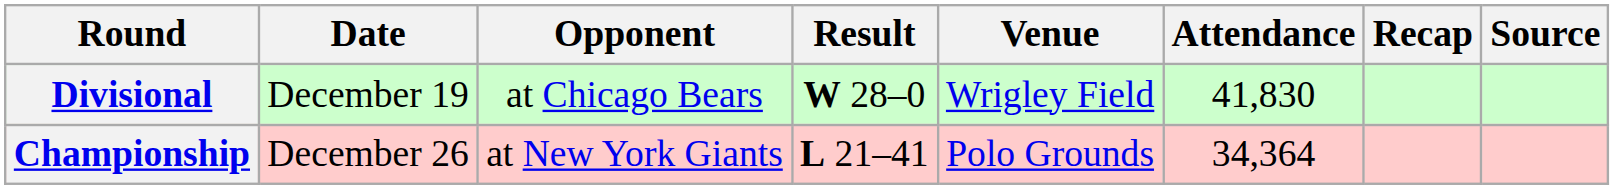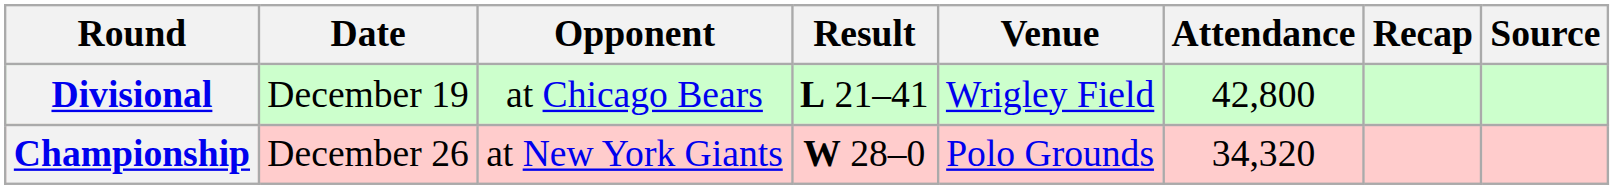(864, 93) W 28–0 -> (864, 93) L 21–41
(1264, 93) 41,830 -> (1264, 93) 42,800
(864, 153) L 21–41 -> (864, 153) W 28–0
(1264, 153) 34,364 -> (1264, 153) 34,320
